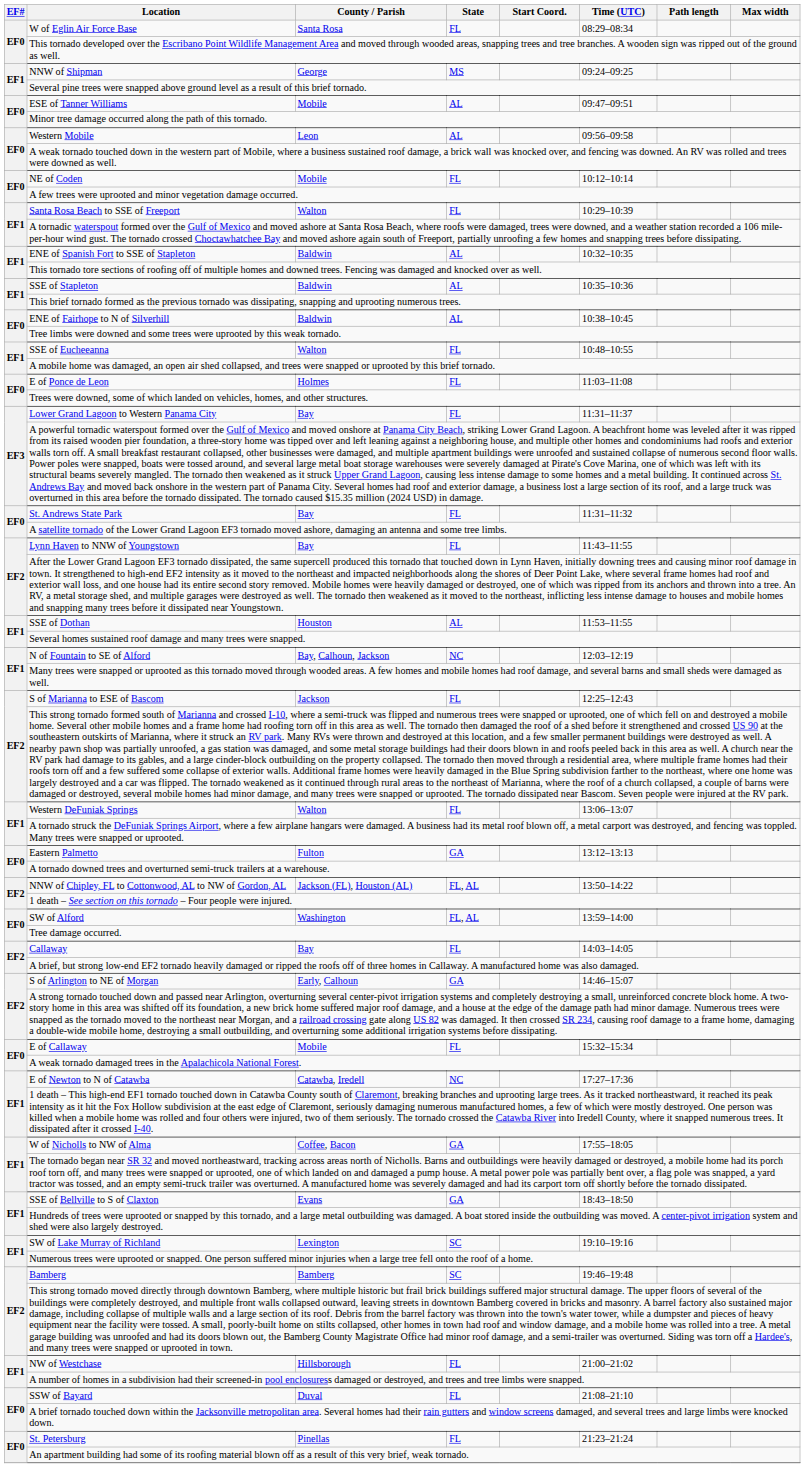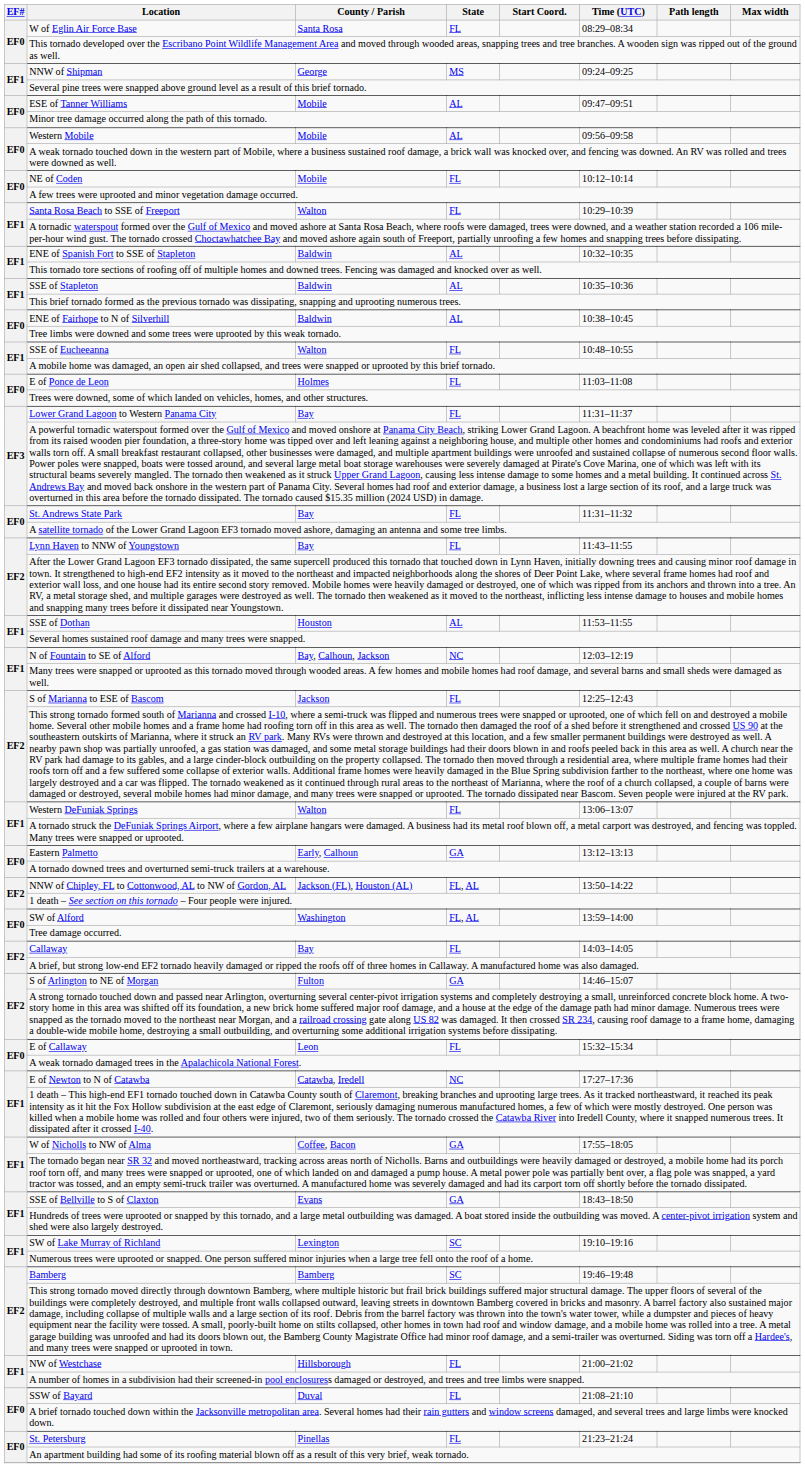(308, 135) Leon -> (312, 135) Mobile
(311, 853) Fulton -> (328, 853) Early, Calhoun
(328, 981) Early, Calhoun -> (311, 981) Fulton
(312, 1047) Mobile -> (308, 1047) Leon
